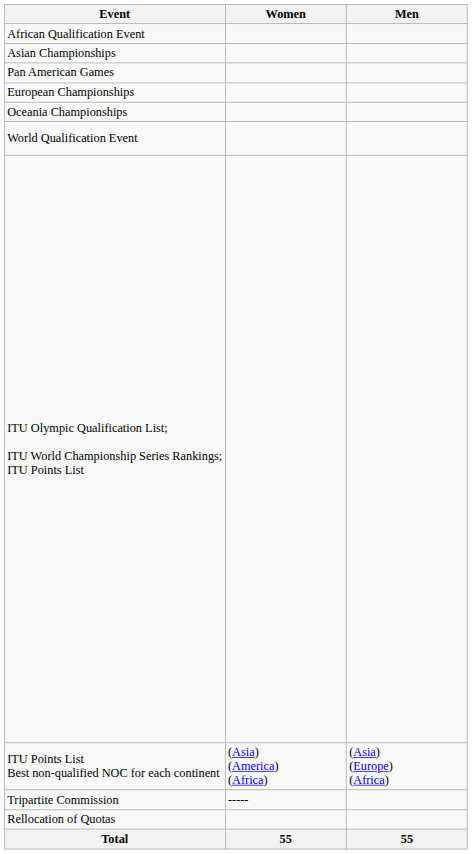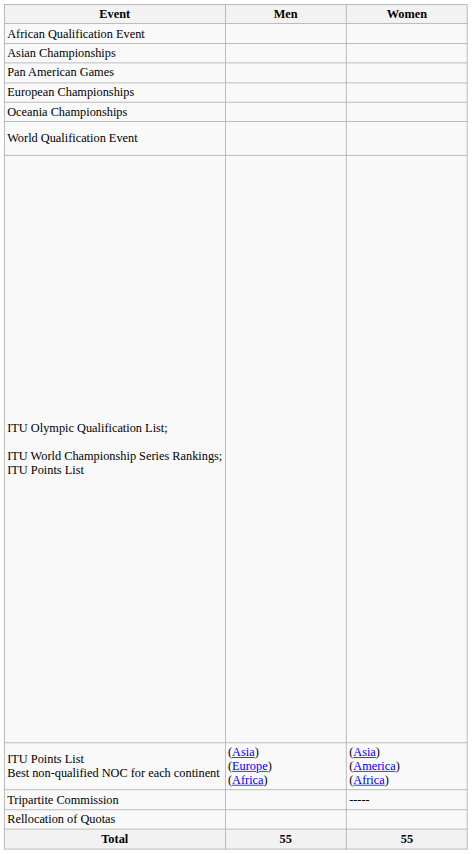columns swapped: (407, 14) <-> (286, 14)
